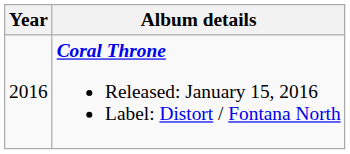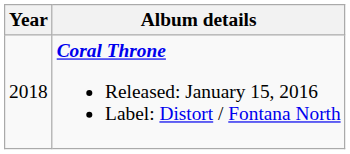(28, 91) 2016 -> (28, 91) 2018
